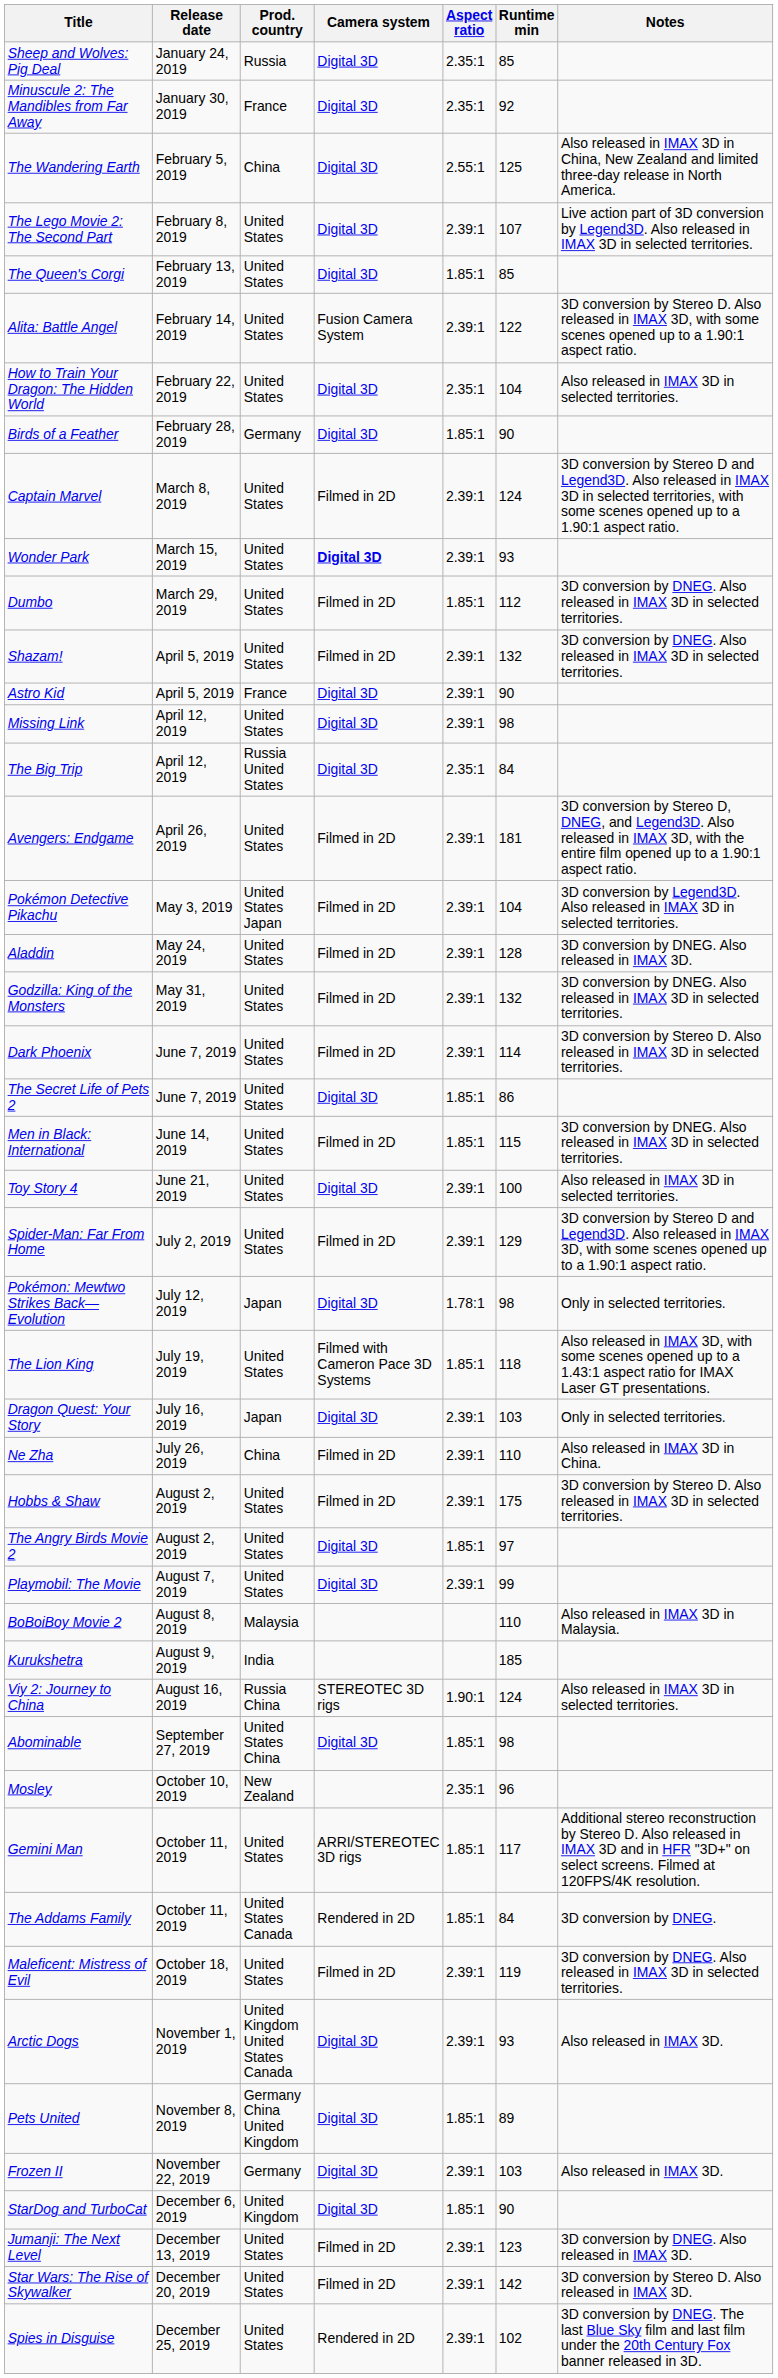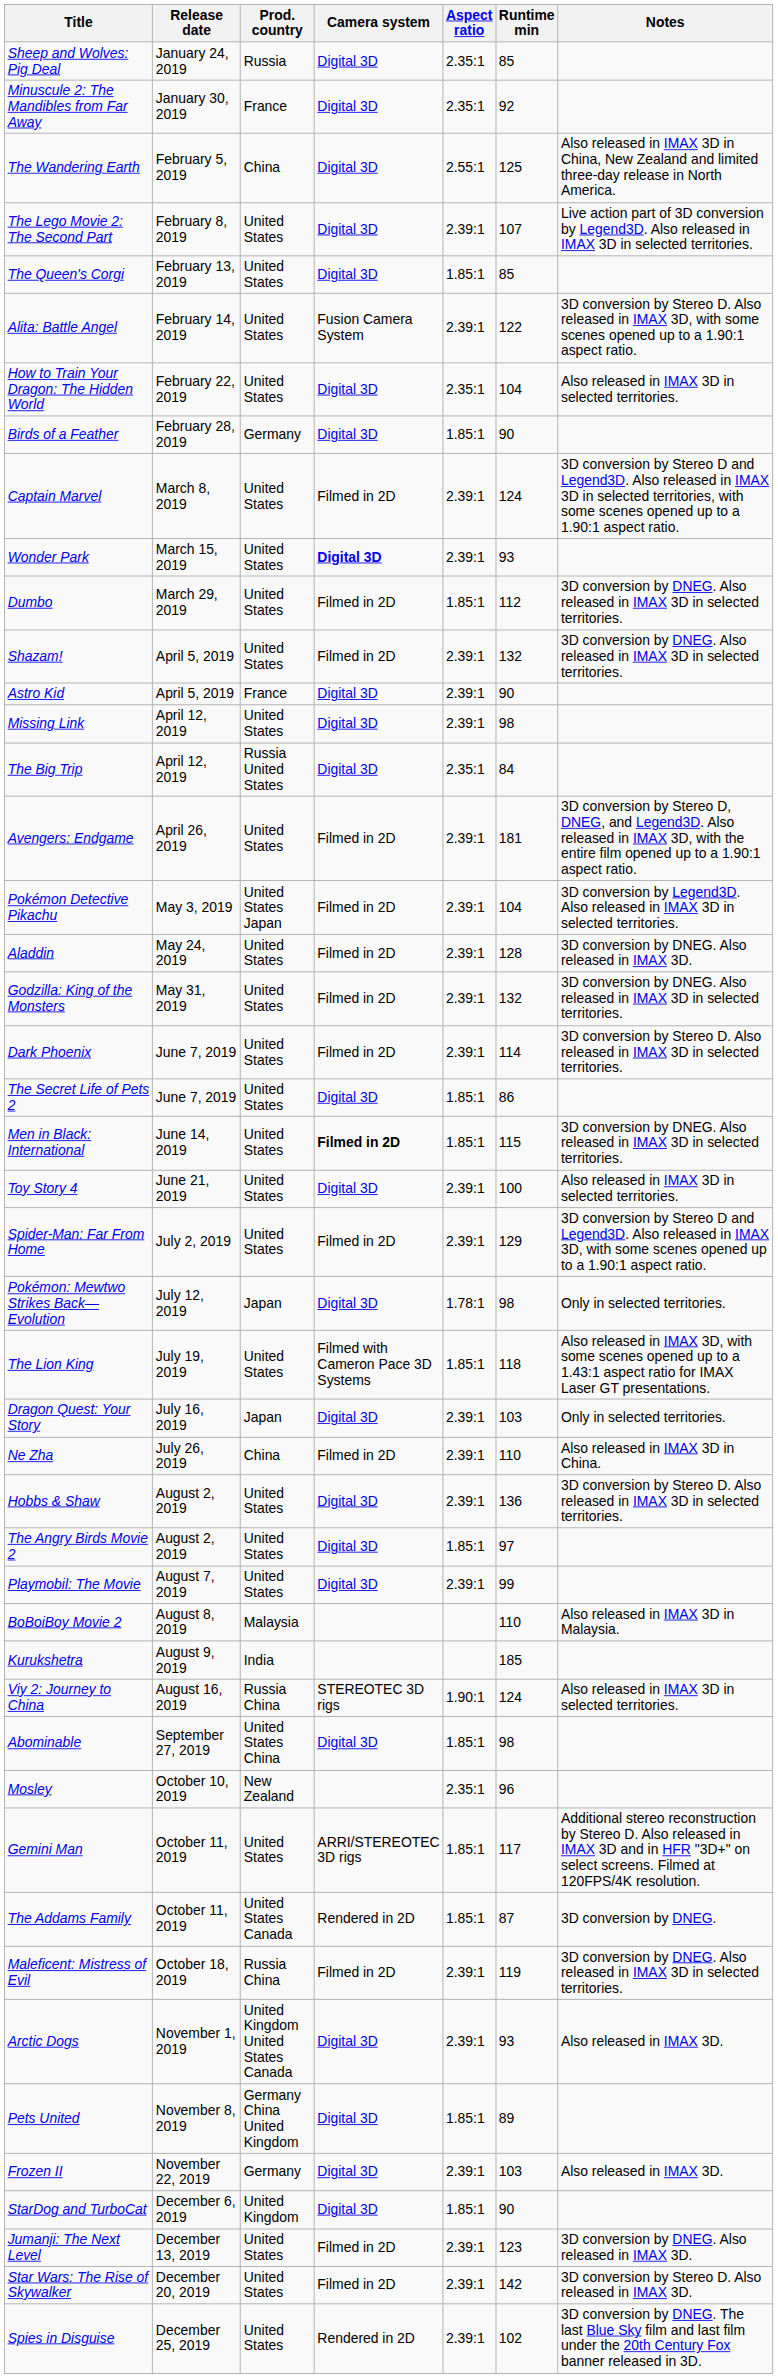(356, 1143) normal -> (359, 1143) bold
(356, 1501) Filmed in 2D -> (348, 1501) Digital 3D
(510, 1501) 175 -> (510, 1501) 136
(507, 1919) 84 -> (507, 1919) 87
(264, 1972) United States -> (265, 1972) Russia China
